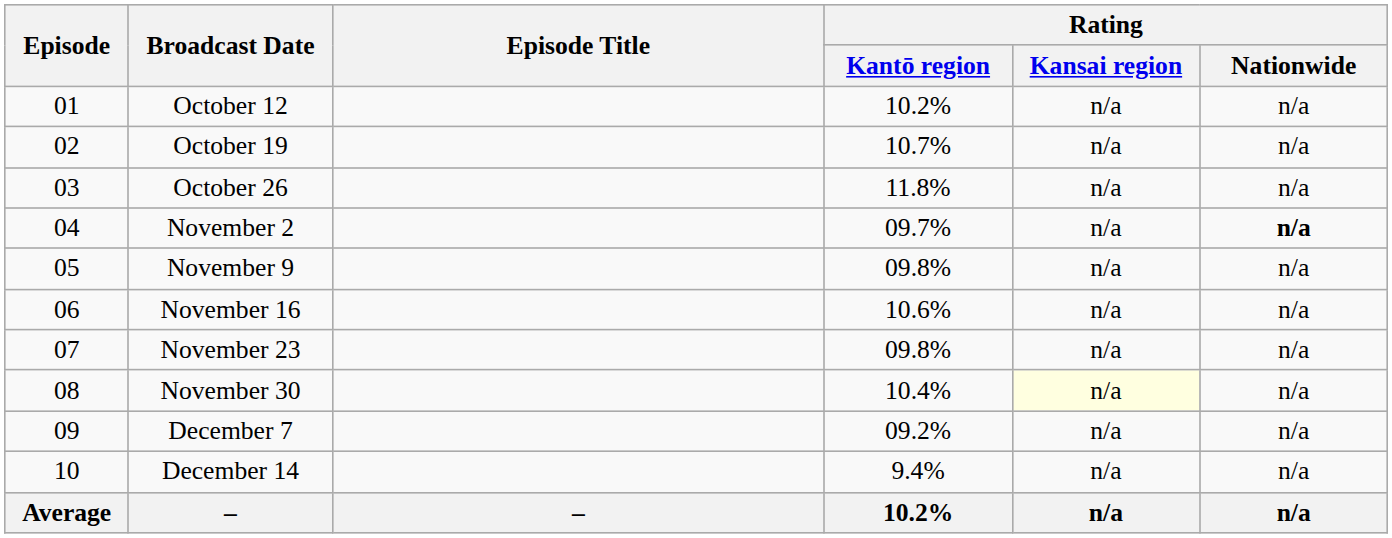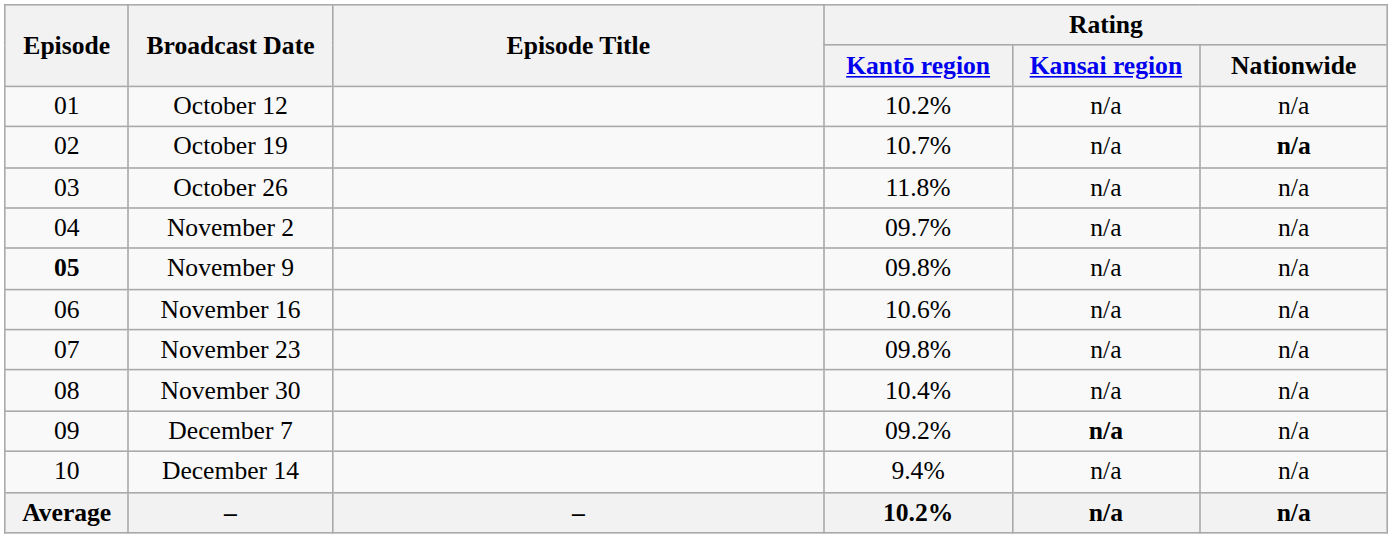(1294, 146) normal -> (1294, 146) bold
(1294, 227) bold -> (1294, 227) normal
(67, 268) normal -> (67, 268) bold
(1106, 390) lightyellow background -> (1106, 390) no background
(1106, 430) normal -> (1106, 430) bold
